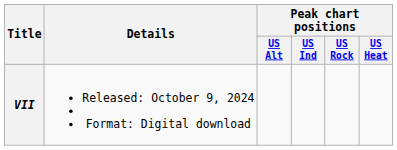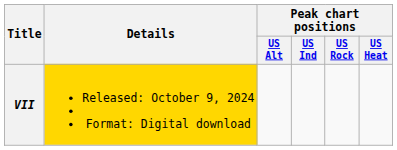(151, 111) no background -> (151, 111) gold background
